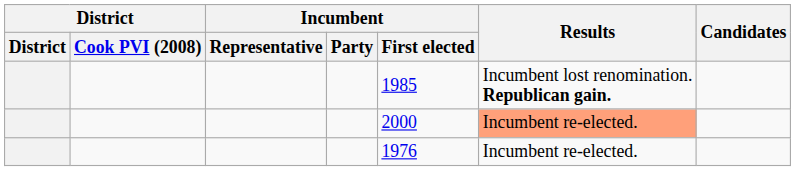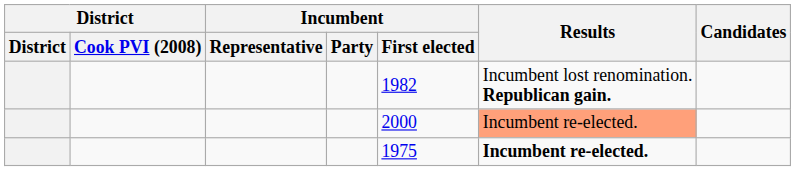(399, 84) 1985 -> (399, 84) 1982
(399, 151) 1976 -> (399, 151) 1975
(560, 151) normal -> (565, 151) bold
